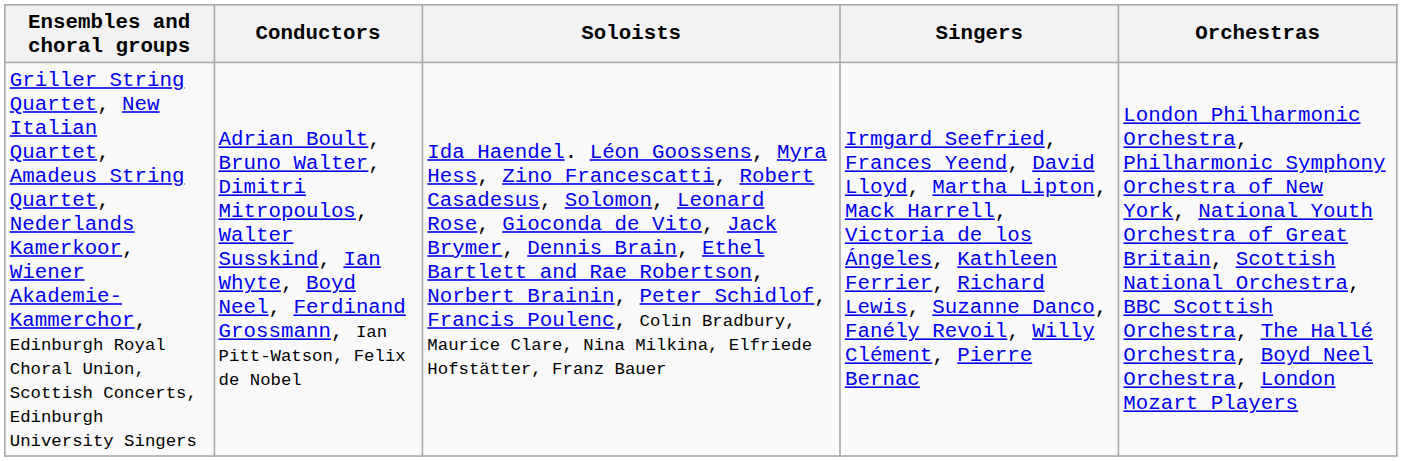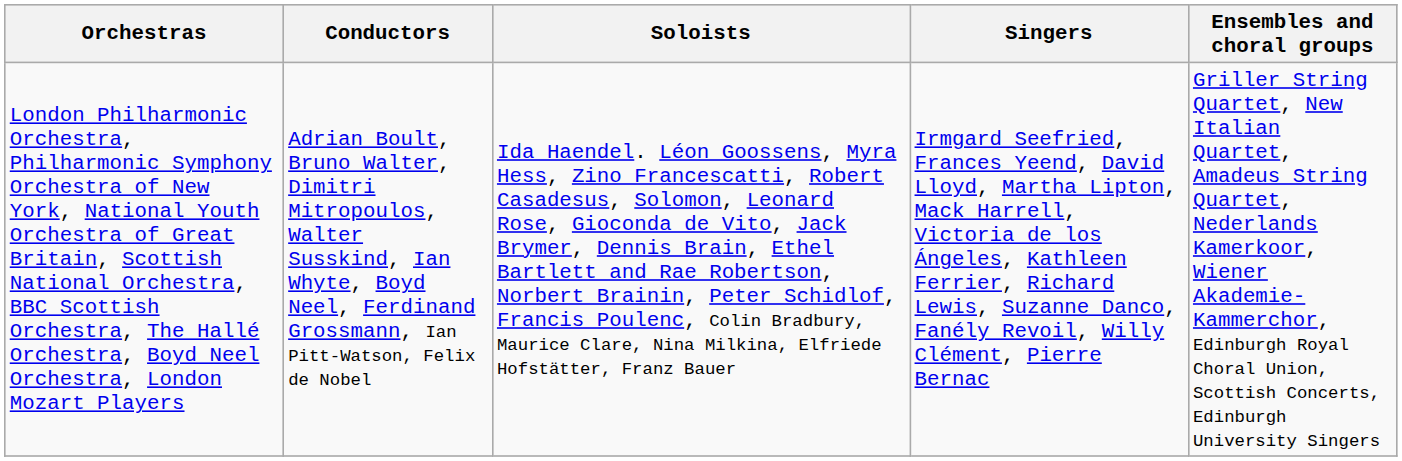columns swapped: (1258, 34) <-> (109, 34)
